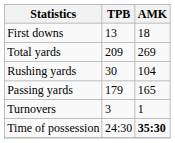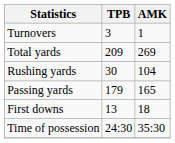rows swapped: (35, 33) <-> (32, 109)
(152, 128) bold -> (151, 128) normal
